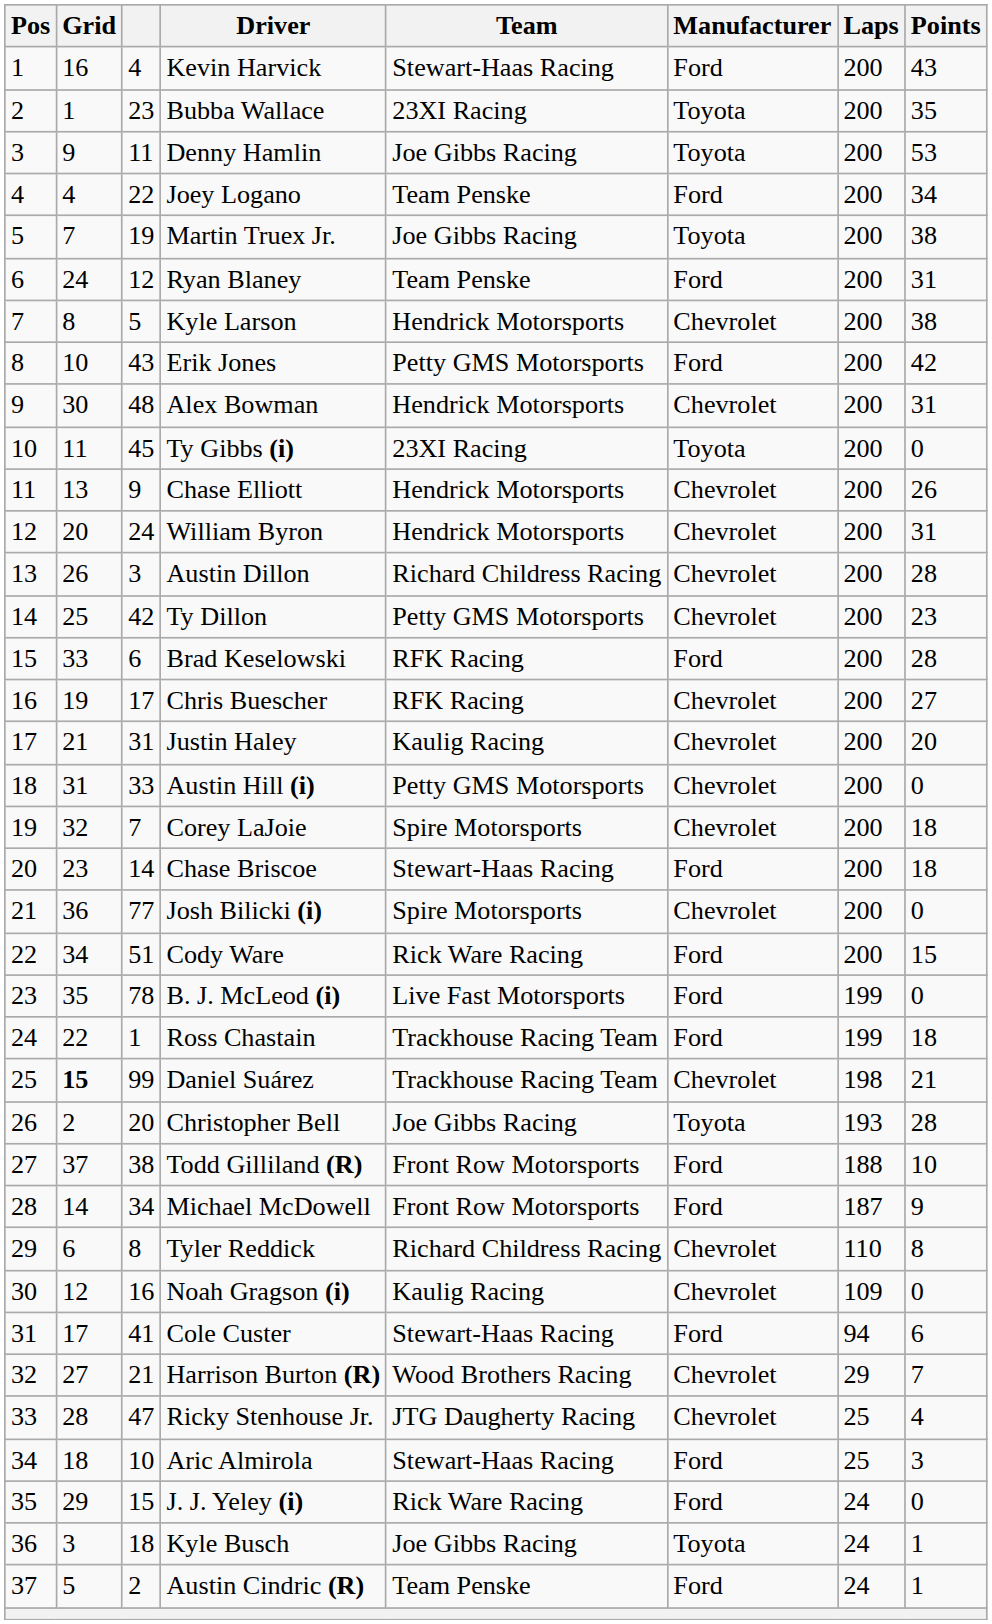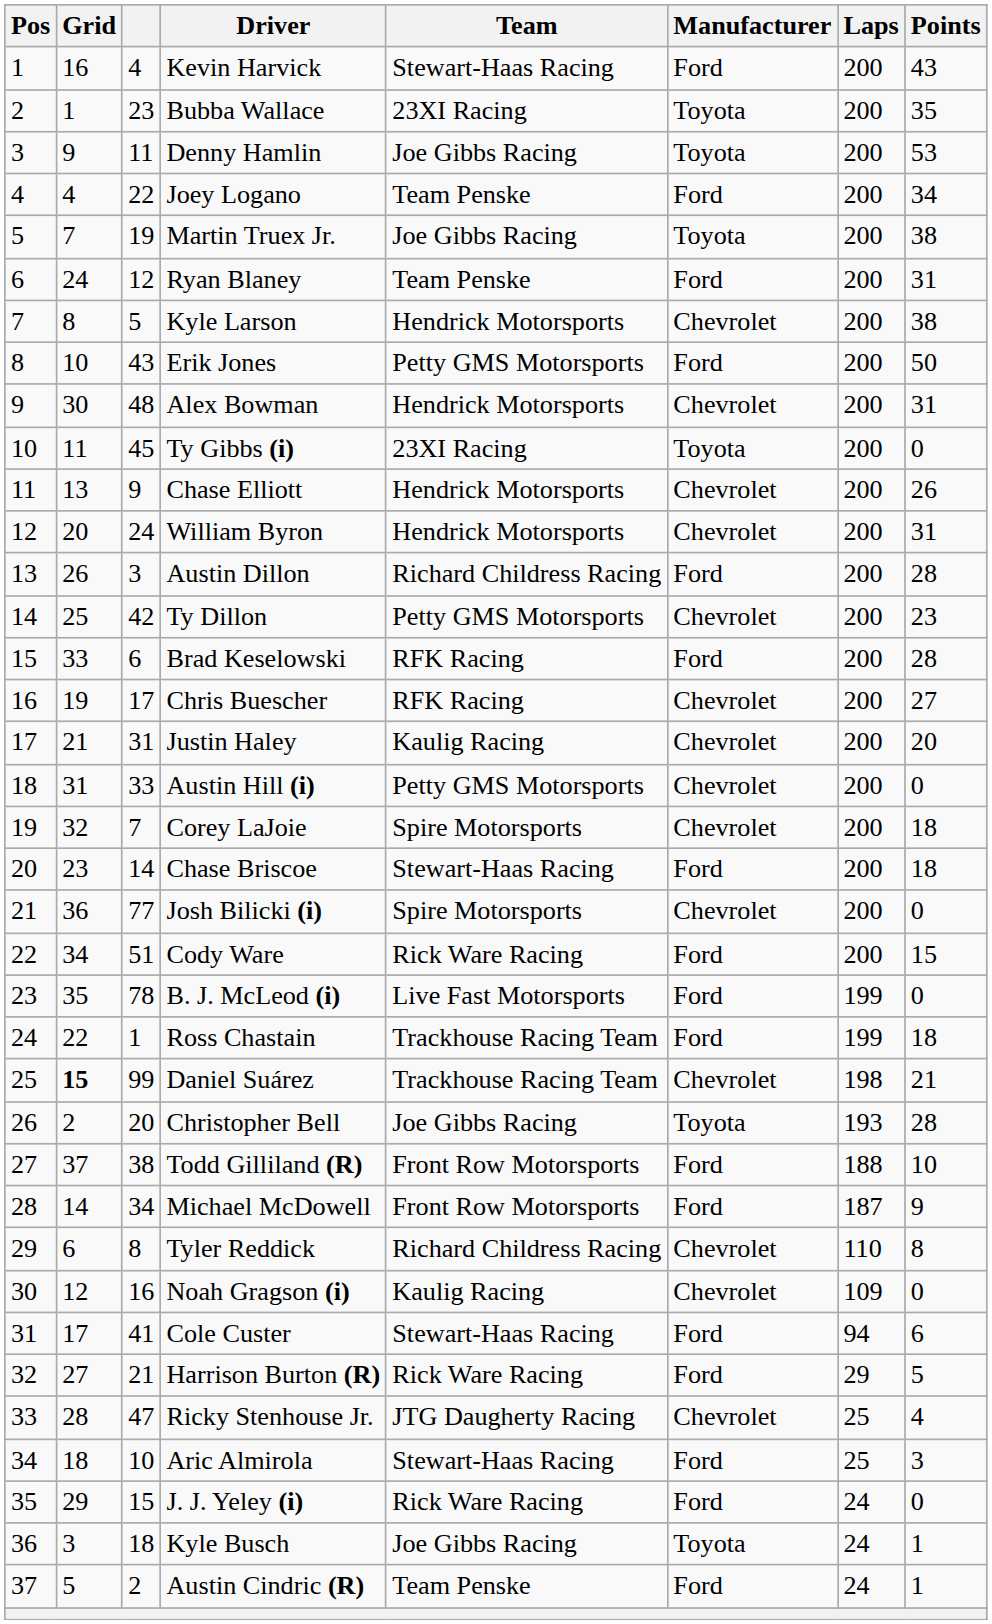(924, 362) 42 -> (924, 362) 50
(725, 573) Chevrolet -> (698, 573) Ford
(512, 1374) Wood Brothers Racing -> (488, 1374) Rick Ware Racing
(725, 1374) Chevrolet -> (698, 1374) Ford
(917, 1374) 7 -> (917, 1374) 5
